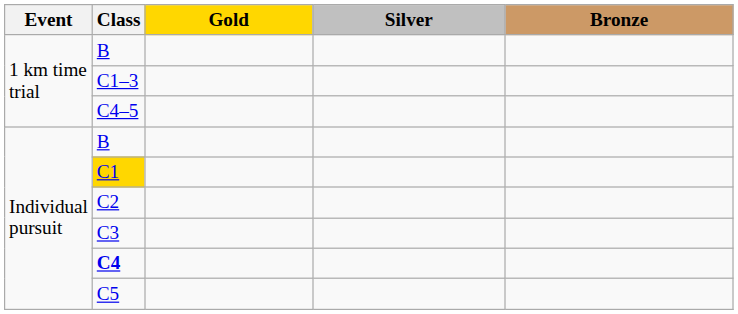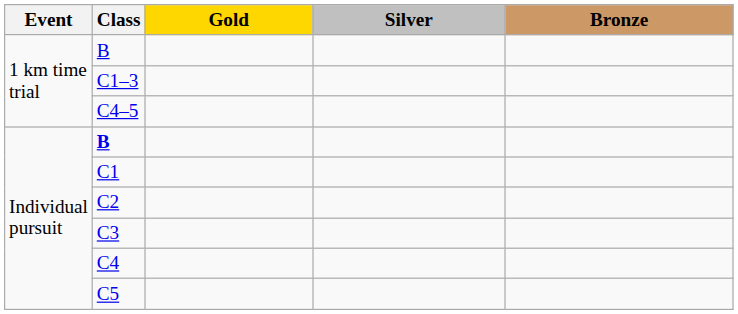(103, 141) normal -> (103, 141) bold
(108, 171) gold background -> (108, 171) no background
(109, 263) bold -> (108, 263) normal
